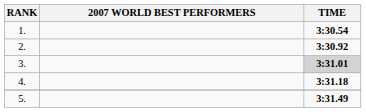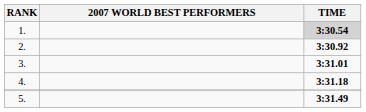(332, 30) no background -> (332, 30) lightgrey background
(332, 64) lightgrey background -> (332, 64) no background
